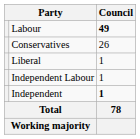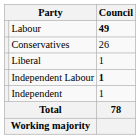(101, 77) normal -> (101, 77) bold
(101, 93) bold -> (101, 93) normal
